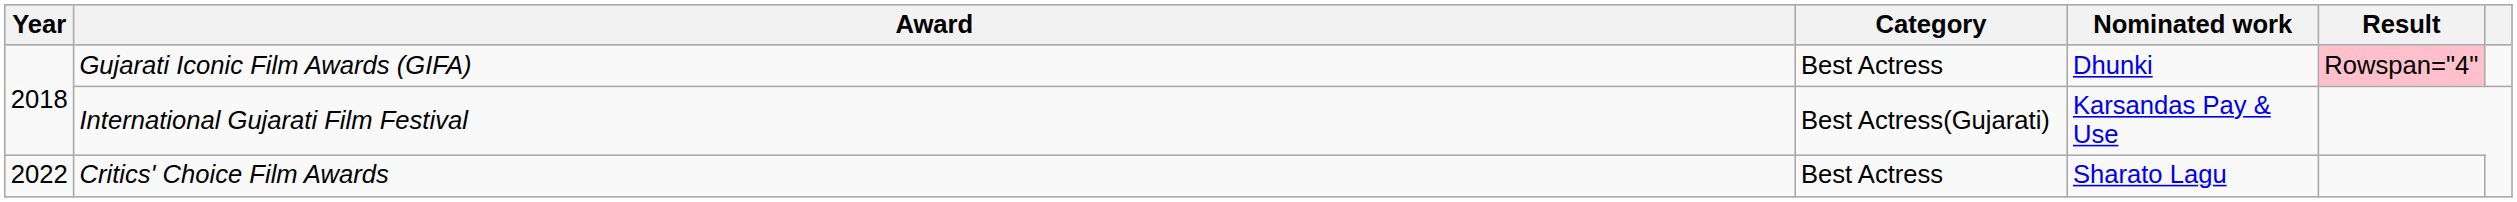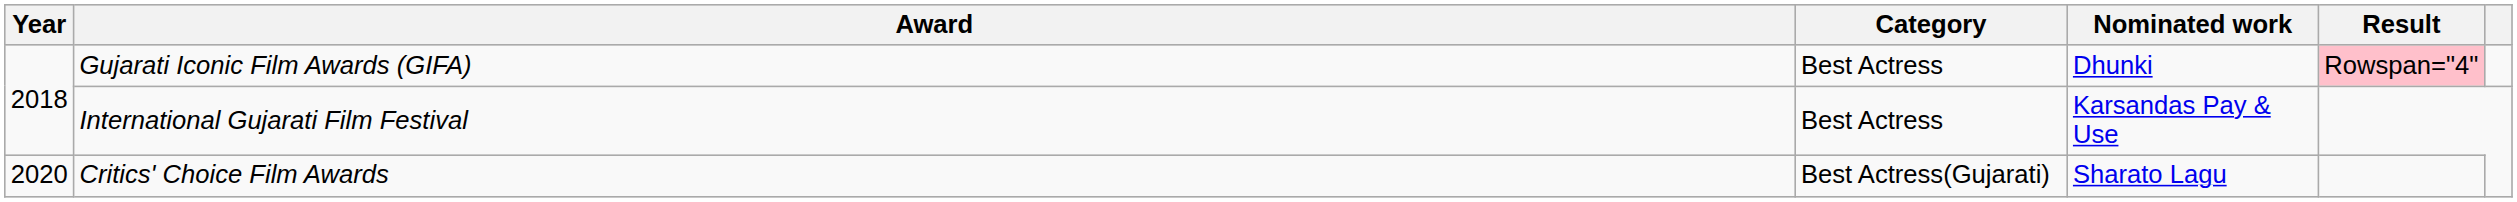(1925, 120) Best Actress(Gujarati) -> (1872, 120) Best Actress
(39, 175) 2022 -> (39, 175) 2020
(1872, 175) Best Actress -> (1925, 175) Best Actress(Gujarati)
